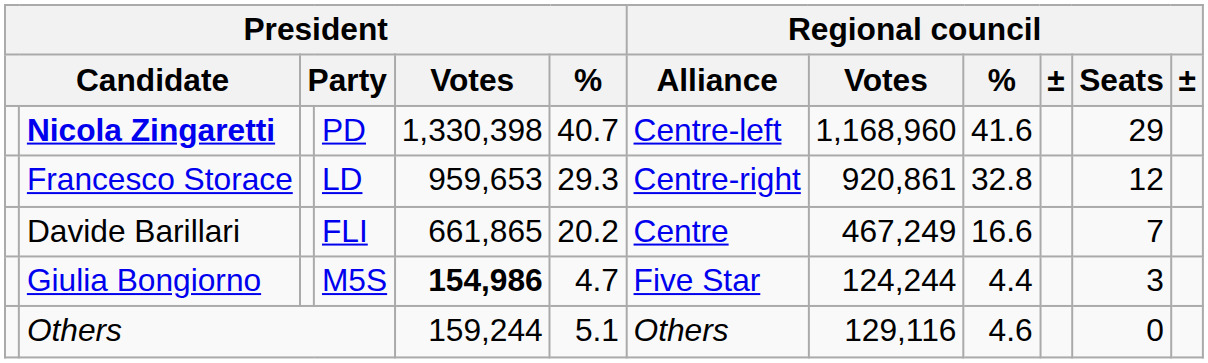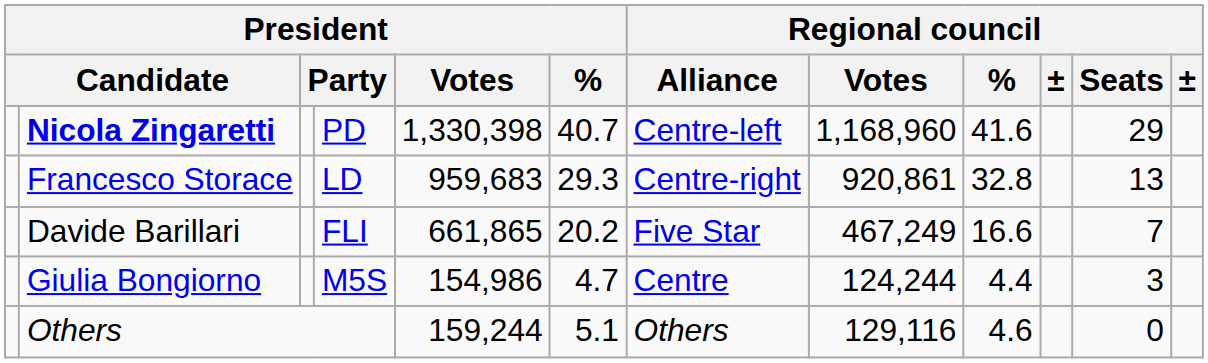(485, 180) 959,653 -> (485, 180) 959,683
(1146, 180) 12 -> (1146, 180) 13
(681, 230) Centre -> (697, 230) Five Star
(485, 280) bold -> (485, 280) normal
(697, 280) Five Star -> (681, 280) Centre
